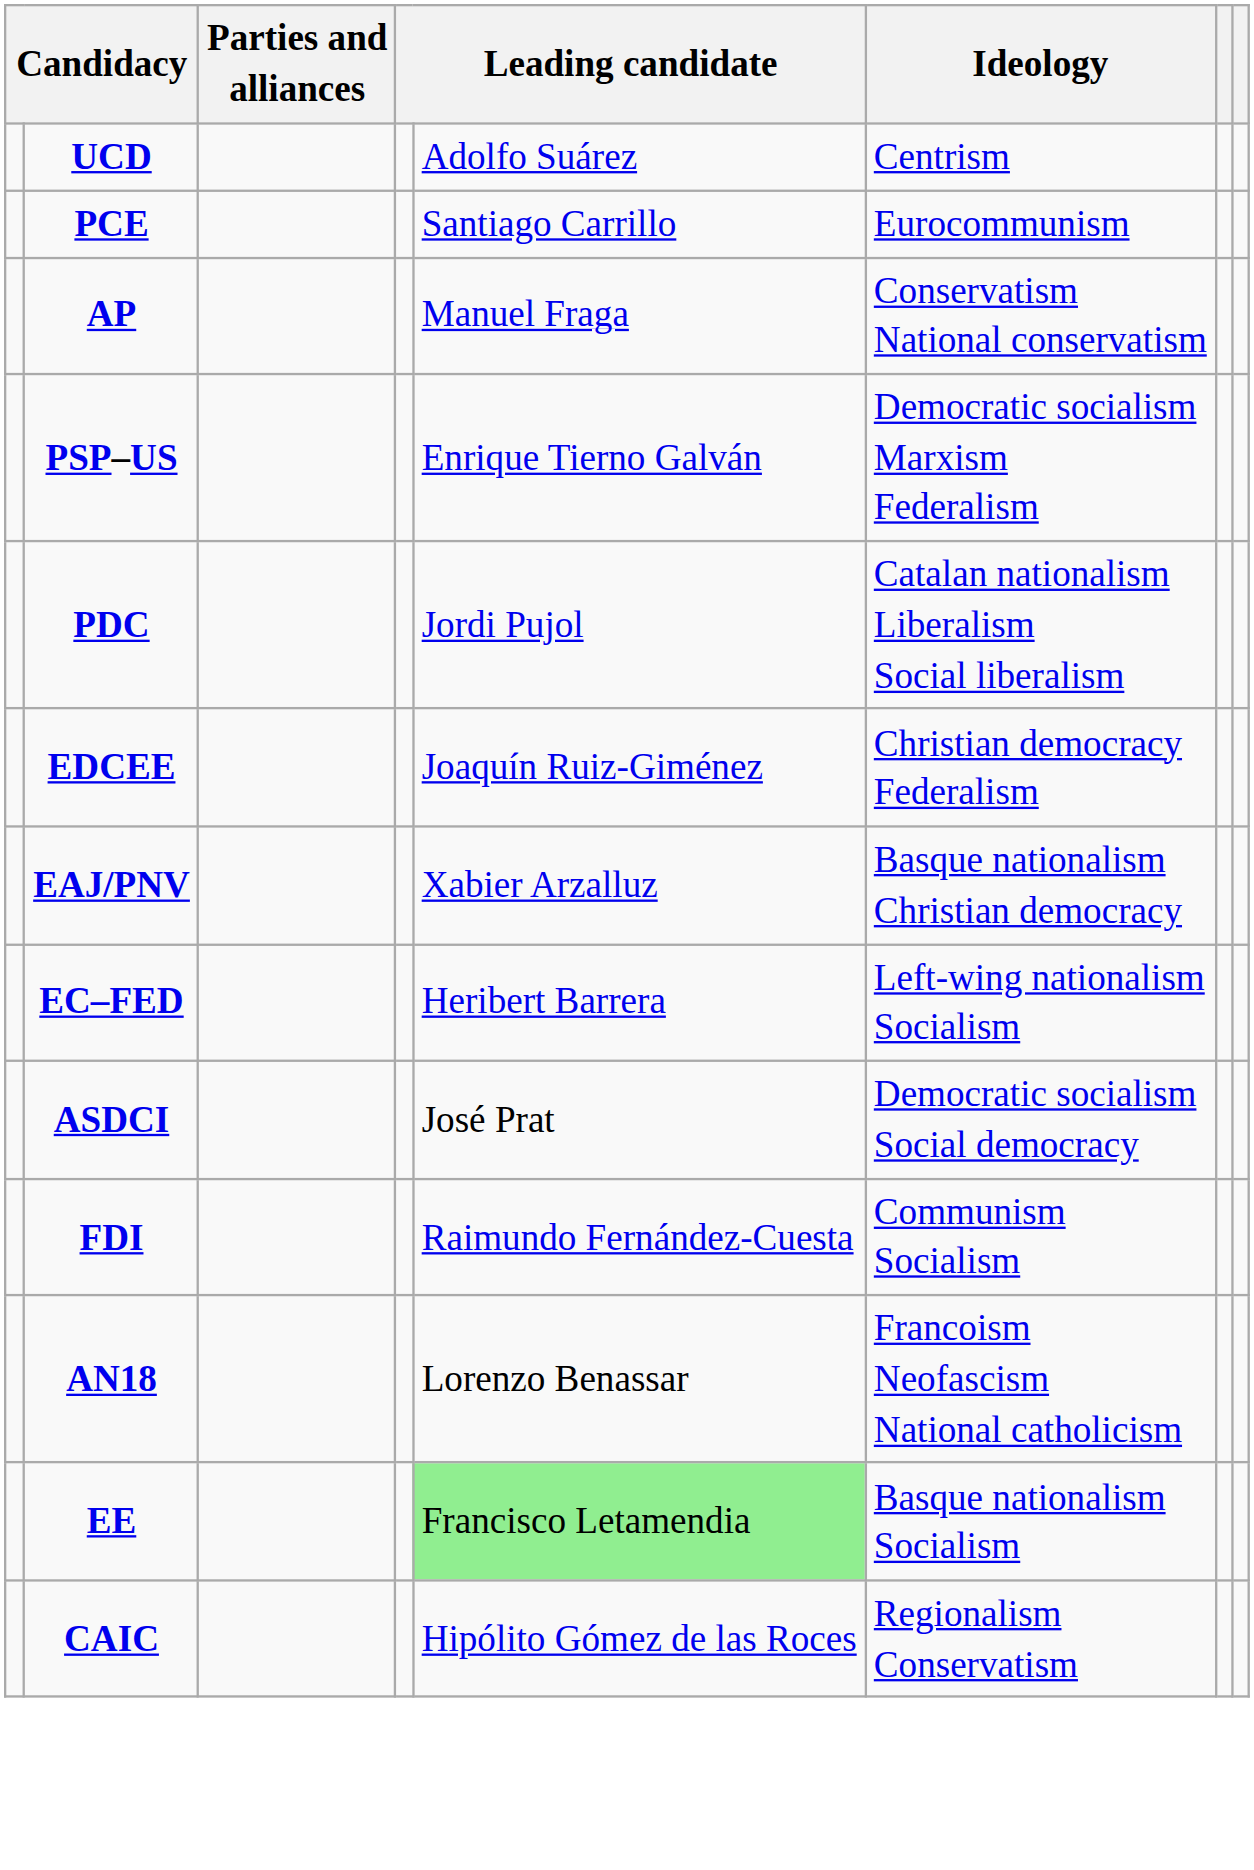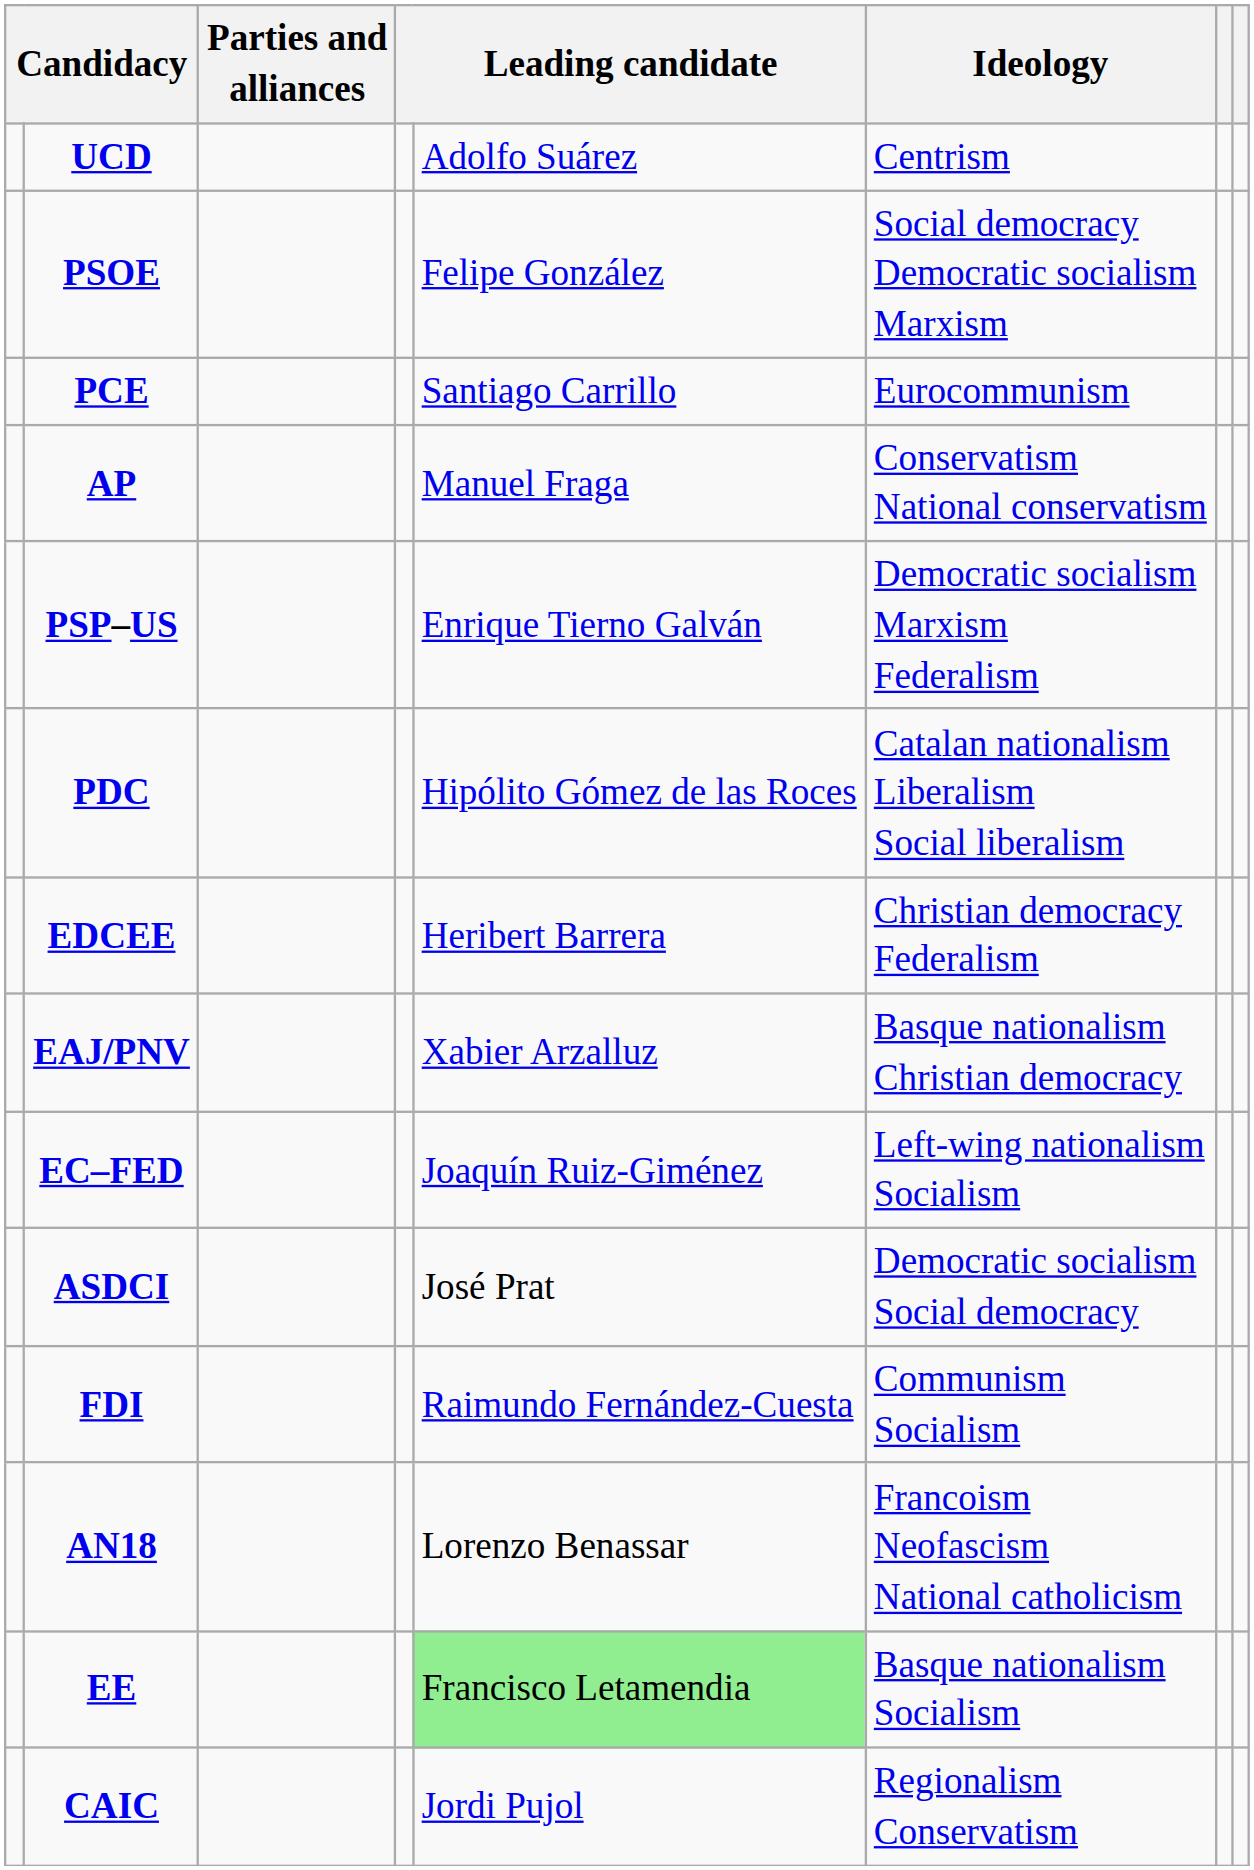+ row: (111, 273)
(503, 625) Jordi Pujol -> (639, 792) Hipólito Gómez de las Roces
(592, 767) Joaquín Ruiz-Giménez -> (544, 934) Heribert Barrera
(544, 1002) Heribert Barrera -> (592, 1169) Joaquín Ruiz-Giménez
(639, 1638) Hipólito Gómez de las Roces -> (503, 1806) Jordi Pujol
